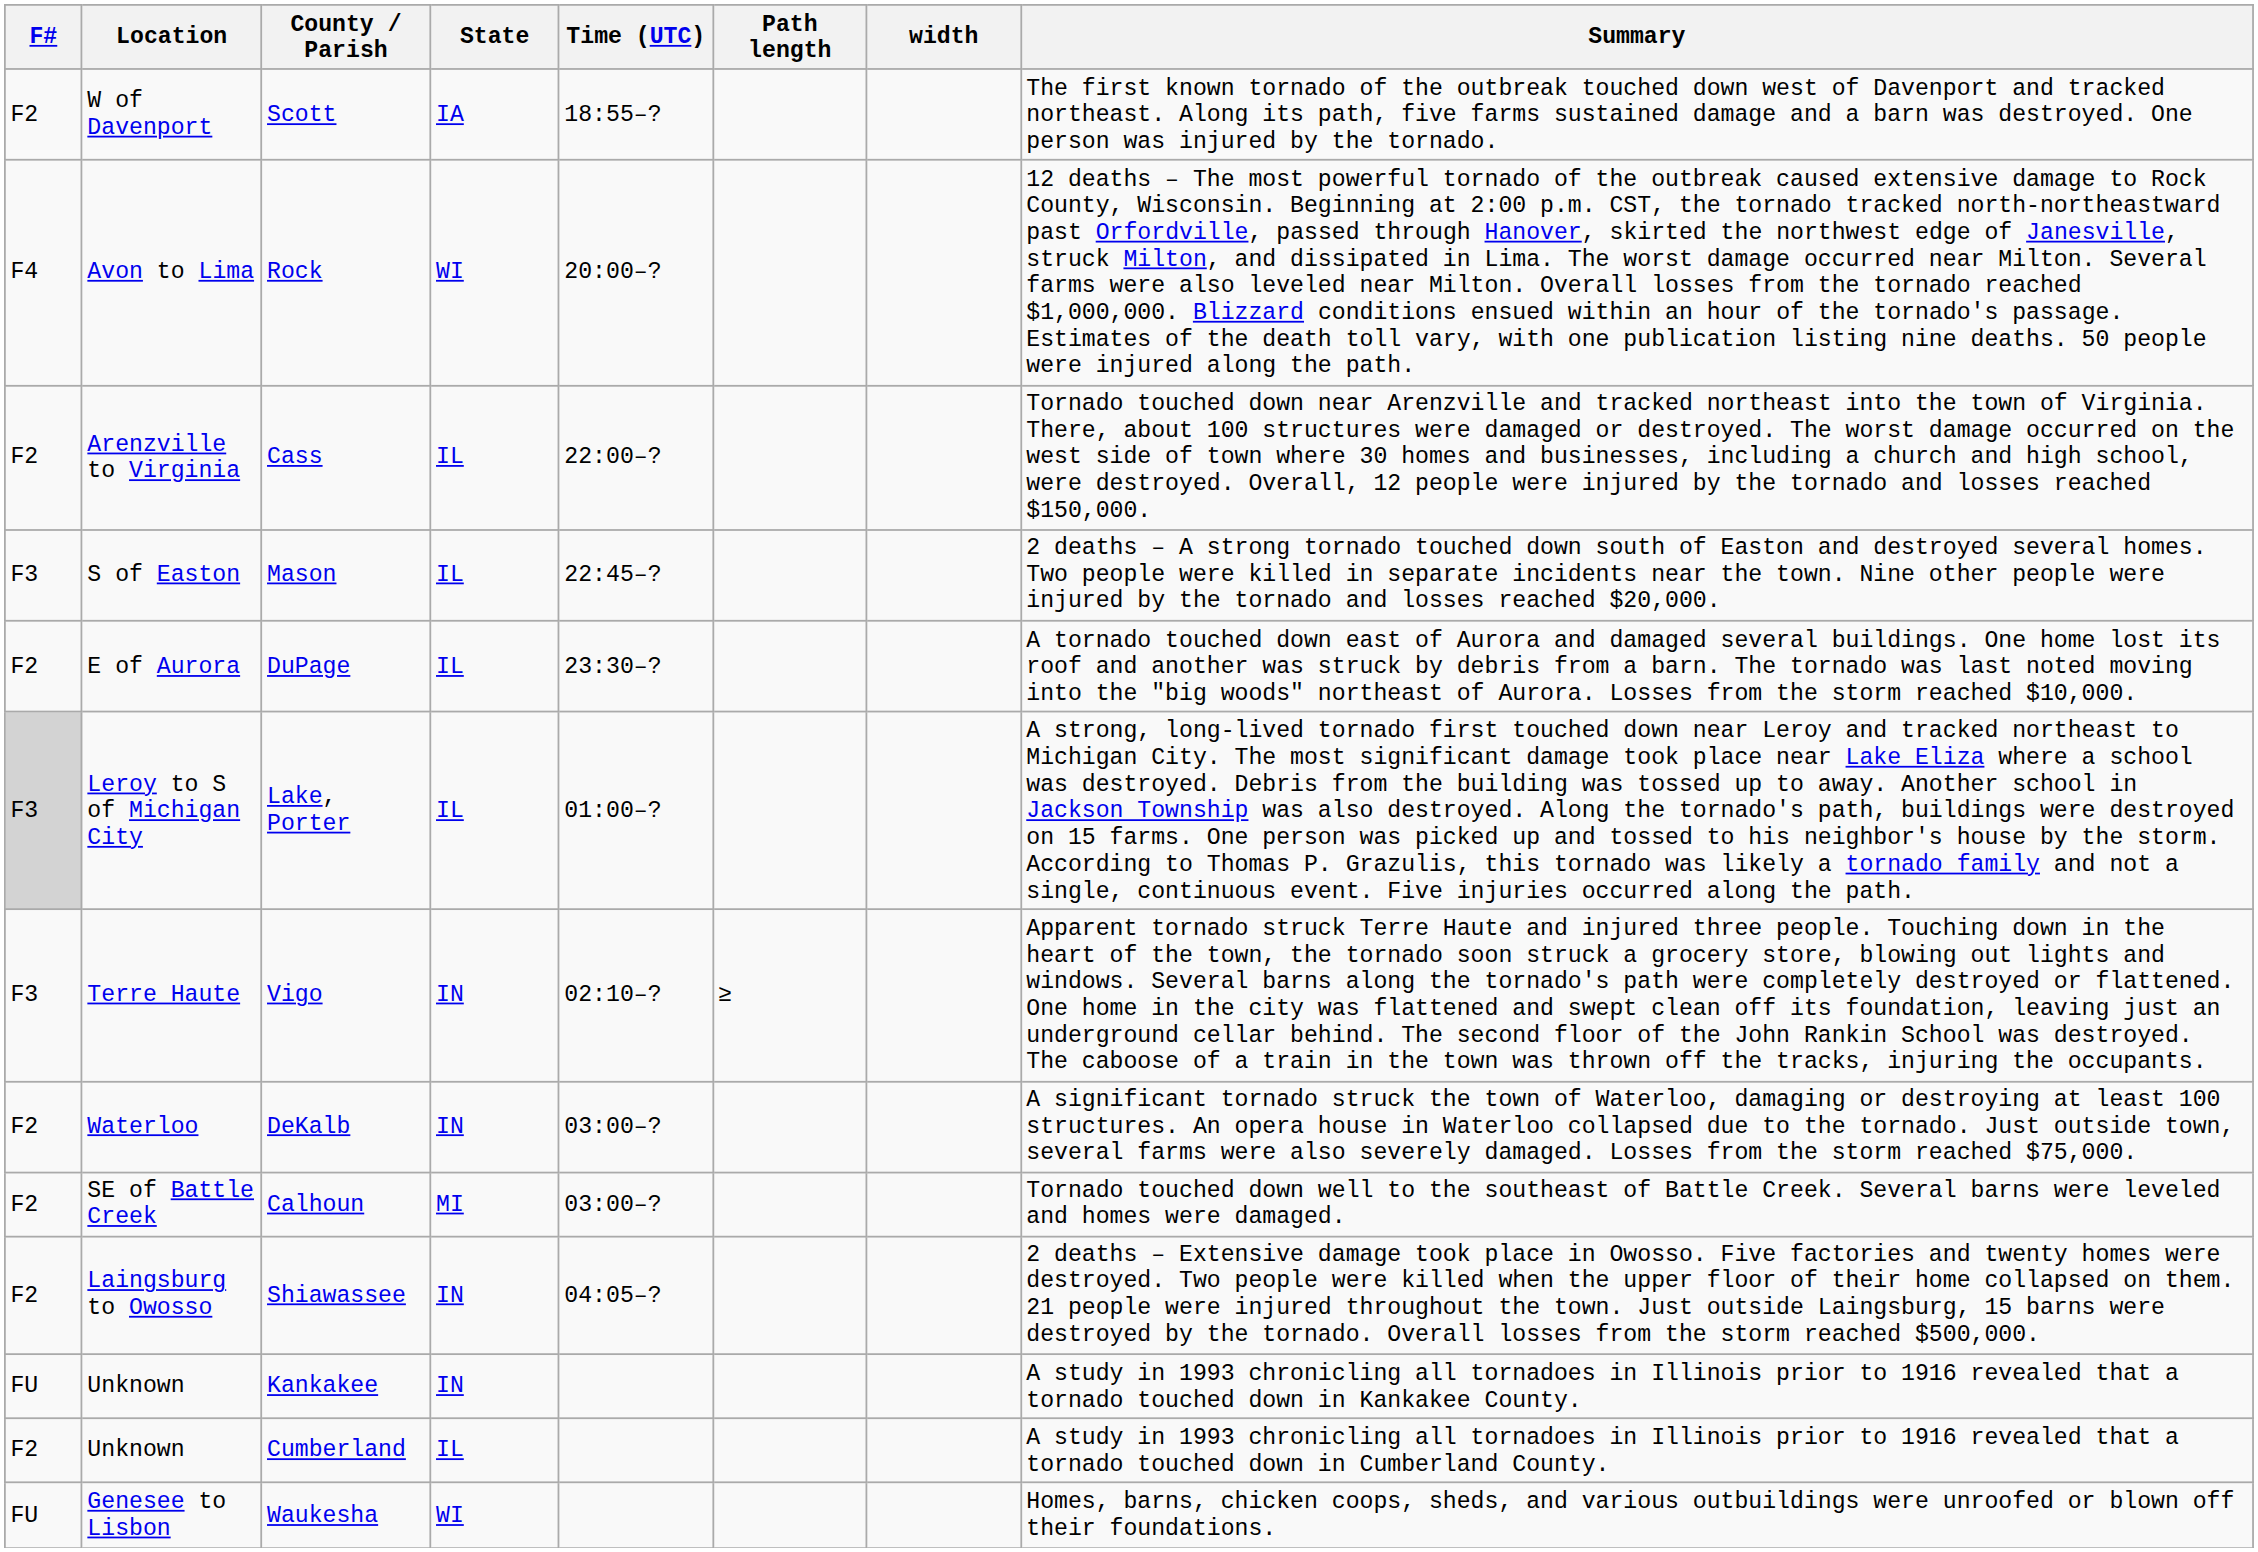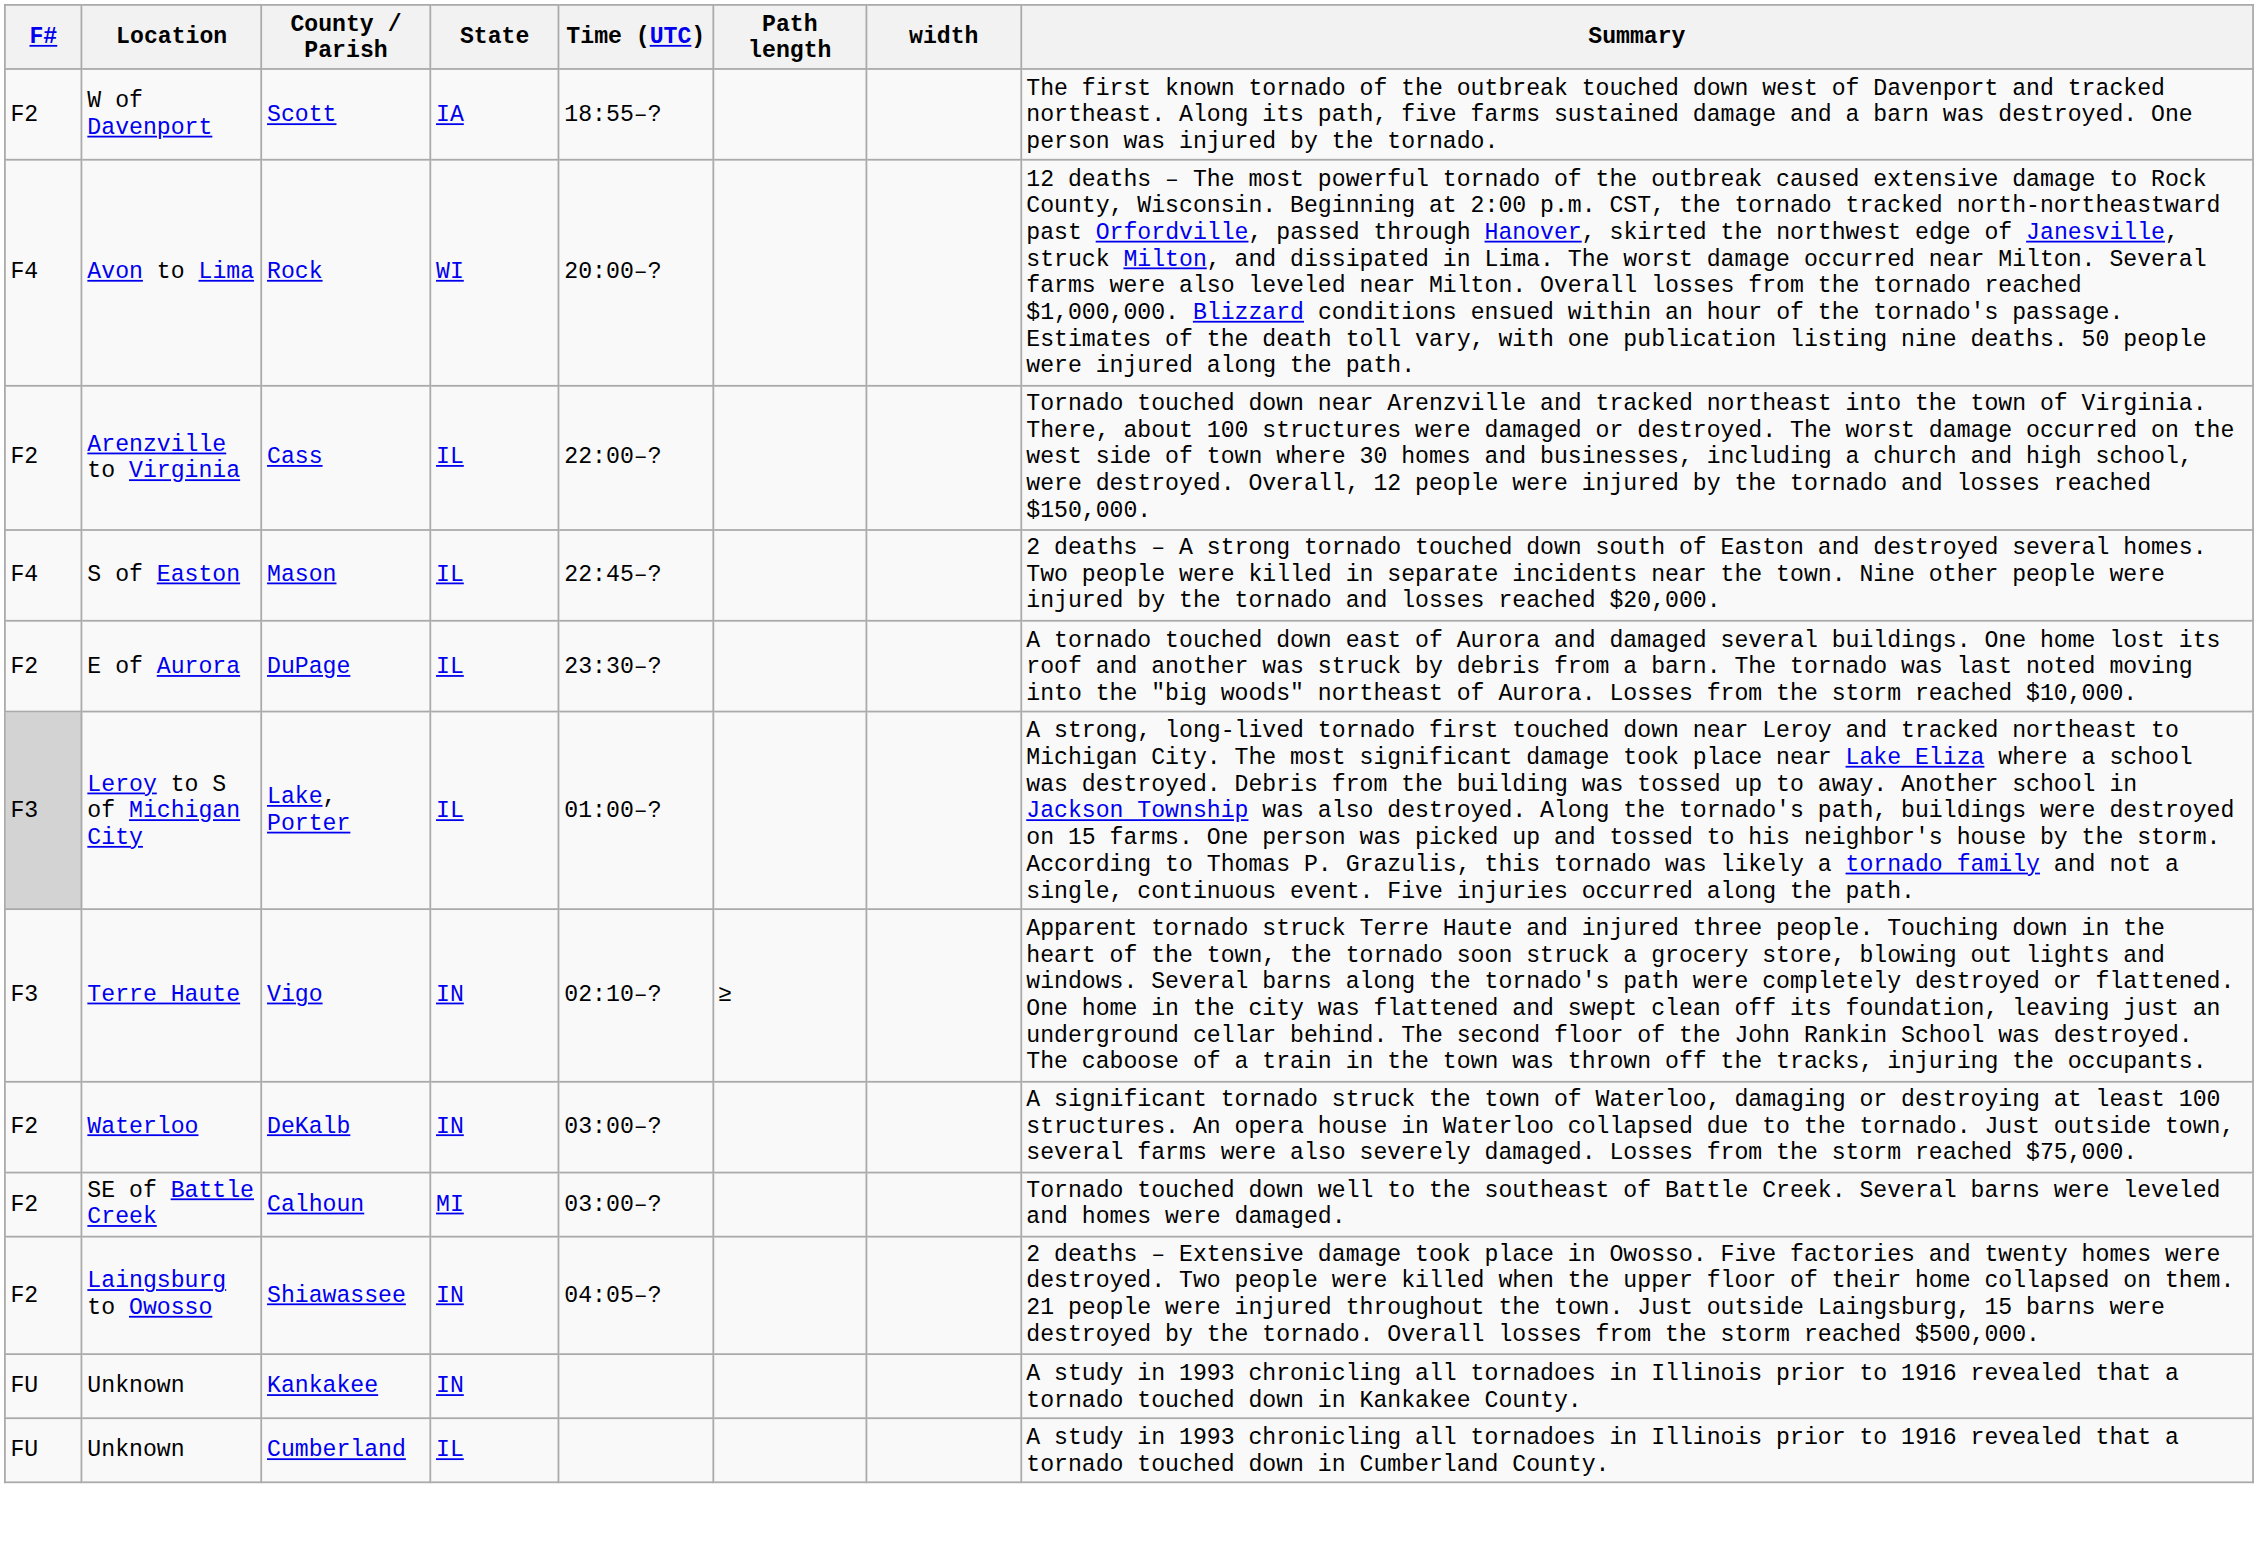(24, 575) F3 -> (24, 575) F4
(24, 1451) F2 -> (24, 1451) FU
- row: (323, 1515)
